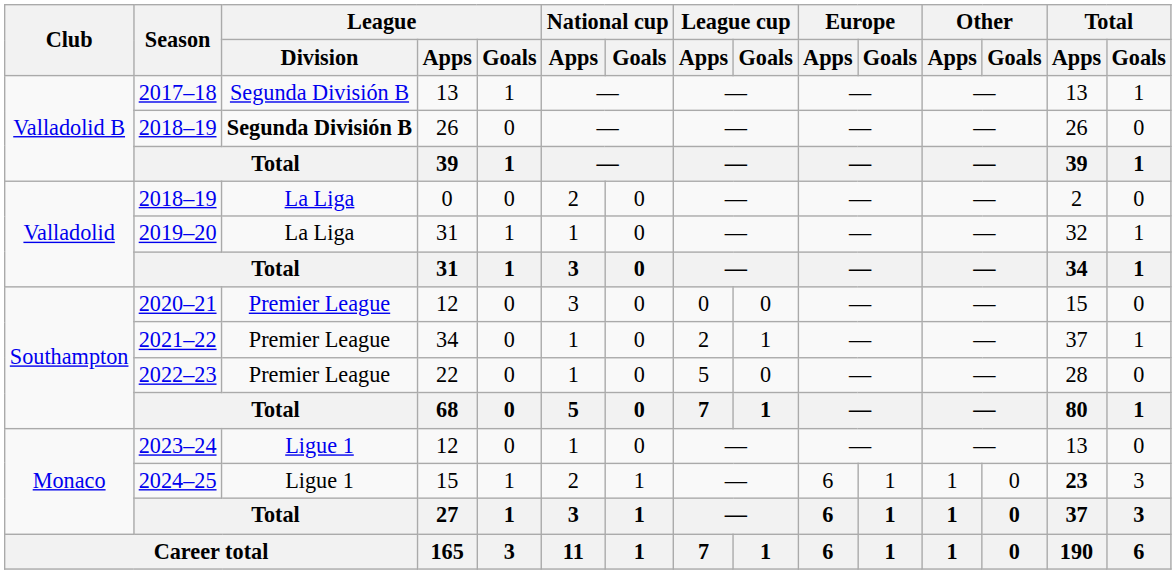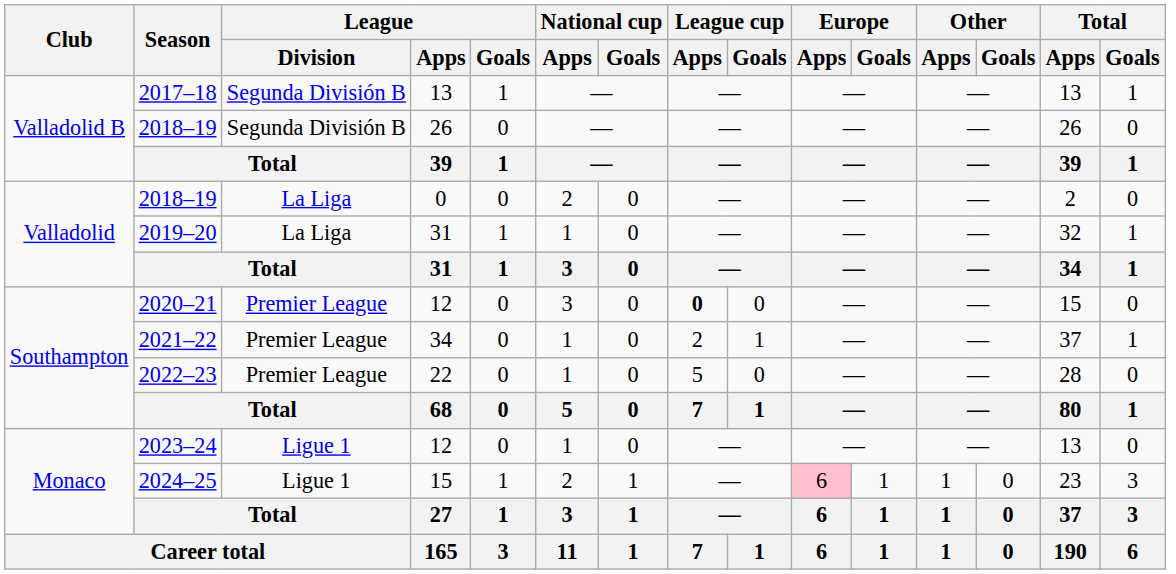(319, 127) bold -> (316, 127) normal
(703, 304) normal -> (697, 304) bold
(828, 480) no background -> (822, 480) pink background
(1077, 480) bold -> (1070, 480) normal
